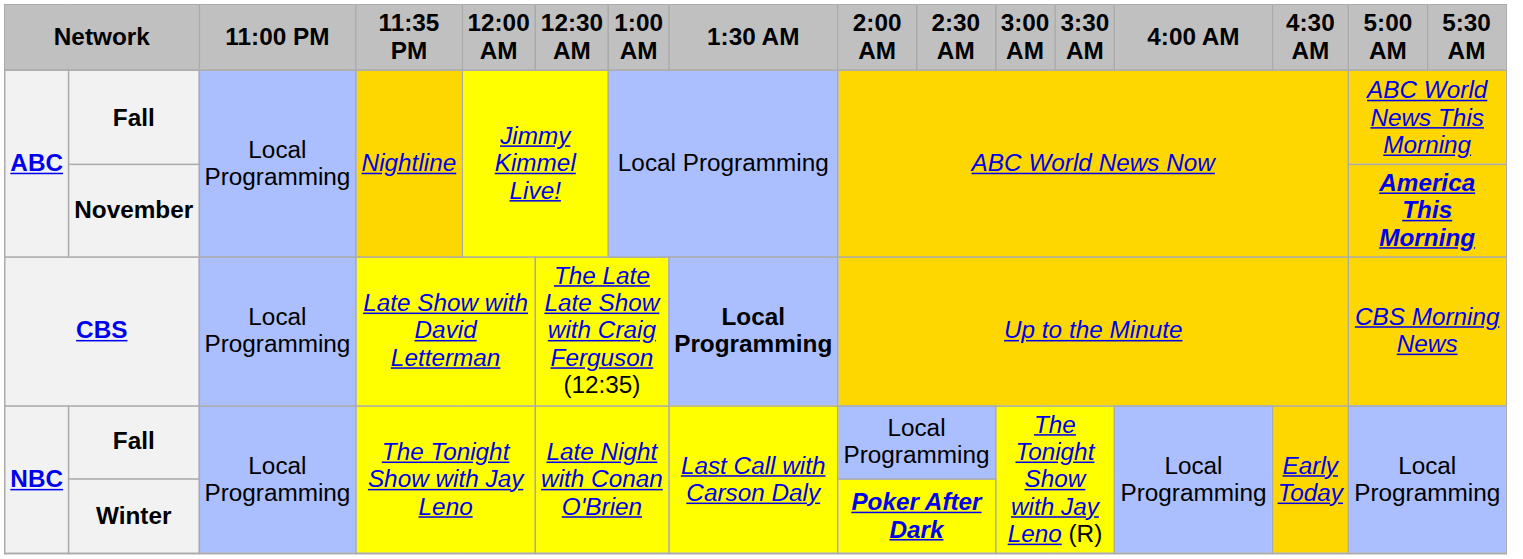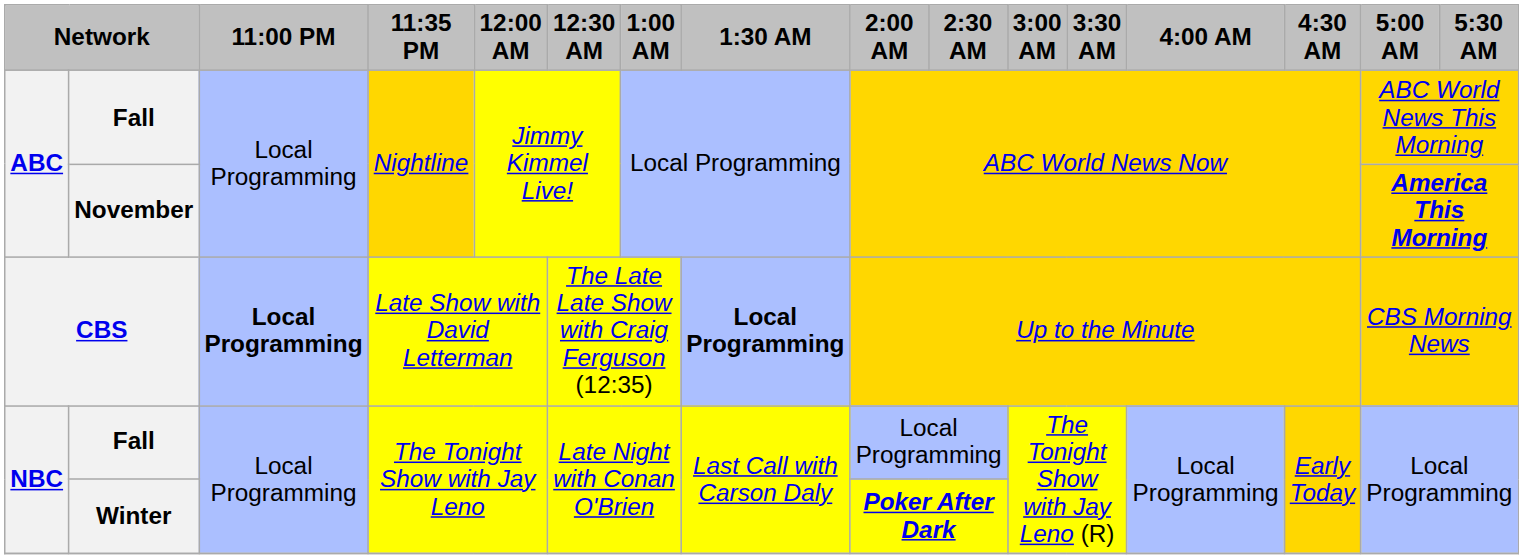(277, 331) normal -> (283, 331) bold
